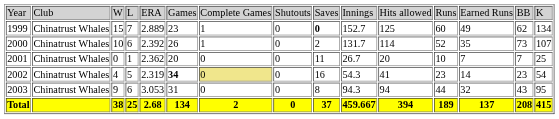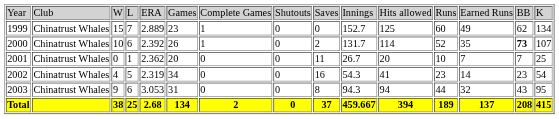(317, 28) bold -> (317, 28) normal
(522, 43) normal -> (522, 43) bold
(173, 74) bold -> (173, 74) normal
(203, 74) khaki background -> (203, 74) no background
